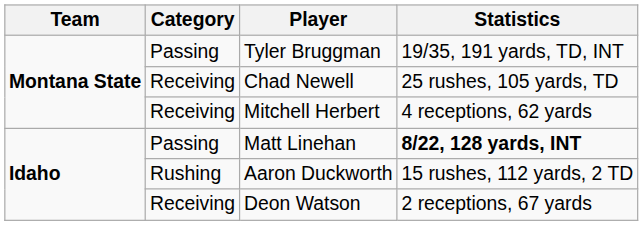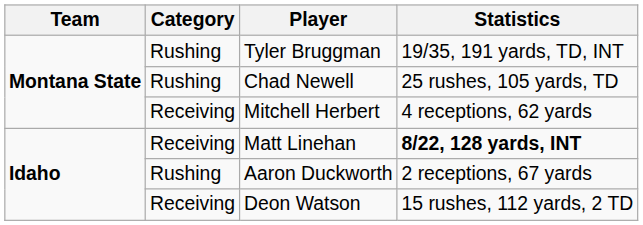(185, 50) Passing -> (186, 50) Rushing
(193, 81) Receiving -> (186, 81) Rushing
(185, 143) Passing -> (193, 143) Receiving
(517, 173) 15 rushes, 112 yards, 2 TD -> (497, 173) 2 receptions, 67 yards
(497, 204) 2 receptions, 67 yards -> (517, 204) 15 rushes, 112 yards, 2 TD
